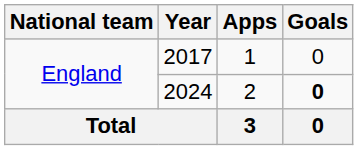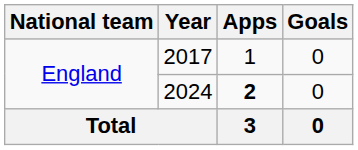(250, 91) normal -> (250, 91) bold
(318, 91) bold -> (318, 91) normal
